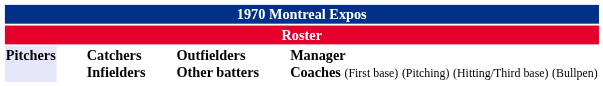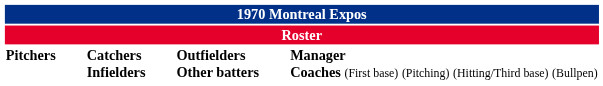(31, 55) lavender background -> (31, 55) no background
